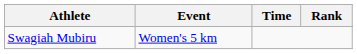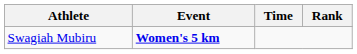(178, 37) normal -> (178, 37) bold
